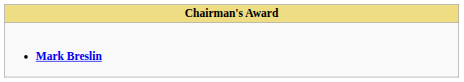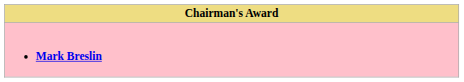(232, 56) no background -> (232, 56) pink background
